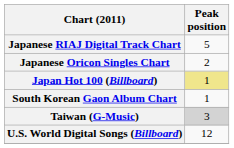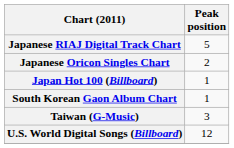(207, 80) khaki background -> (207, 80) no background
(207, 116) lightgrey background -> (207, 116) no background
